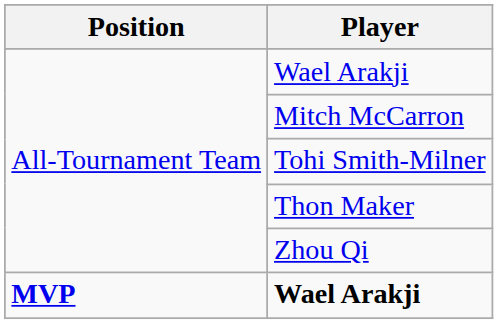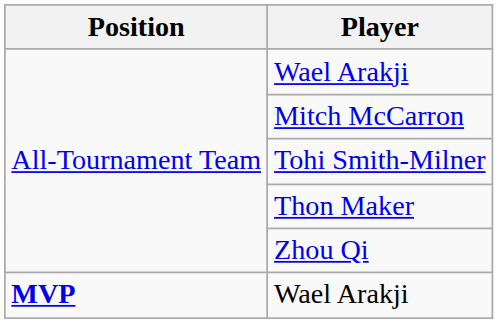(347, 294) bold -> (341, 294) normal
